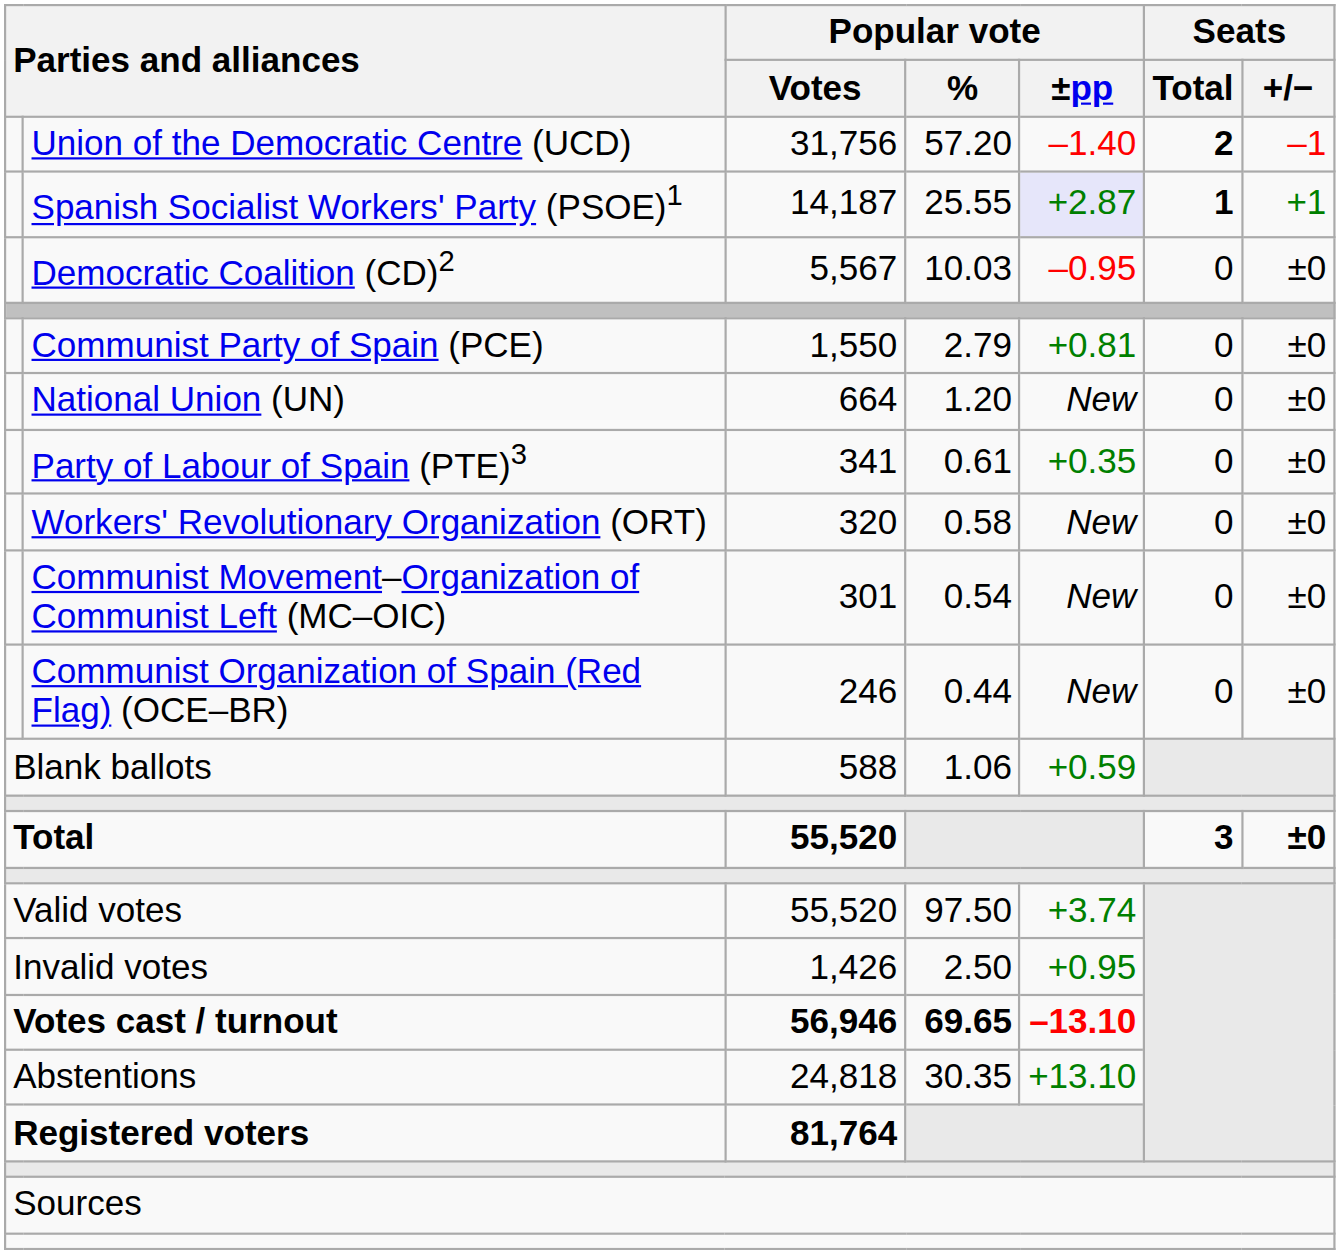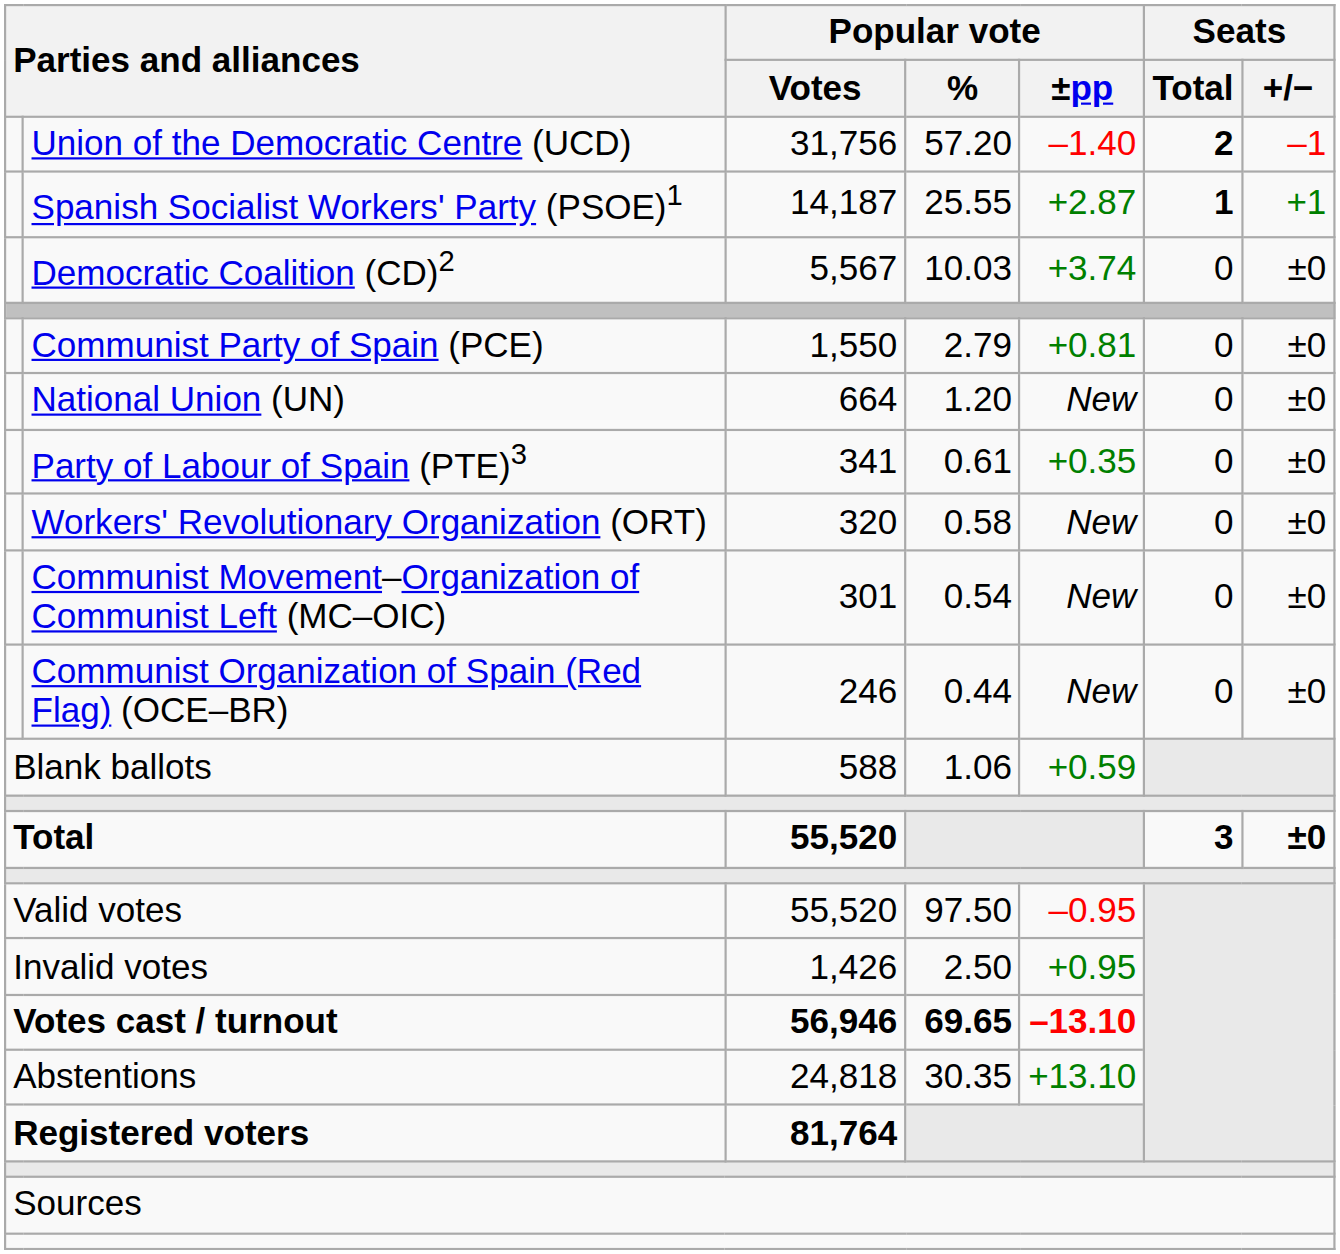(1092, 203) lavender background -> (1092, 203) no background
(1092, 268) –0.95 -> (1092, 268) +3.74
(1092, 910) +3.74 -> (1092, 910) –0.95
